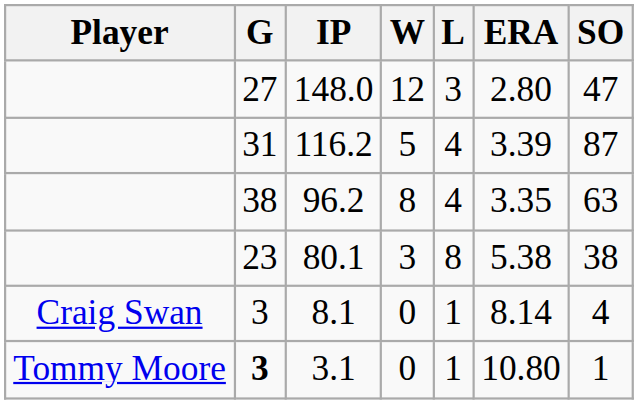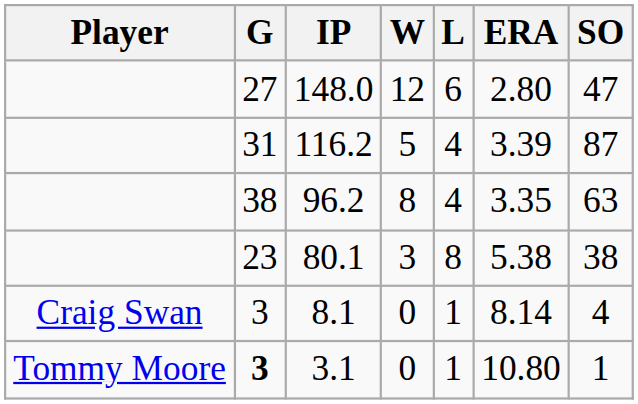(453, 88) 3 -> (453, 88) 6
